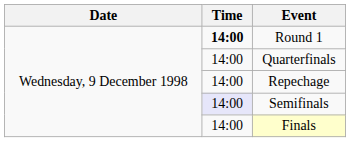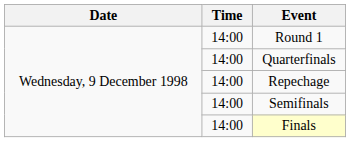(227, 37) bold -> (227, 37) normal
(227, 103) lavender background -> (227, 103) no background
